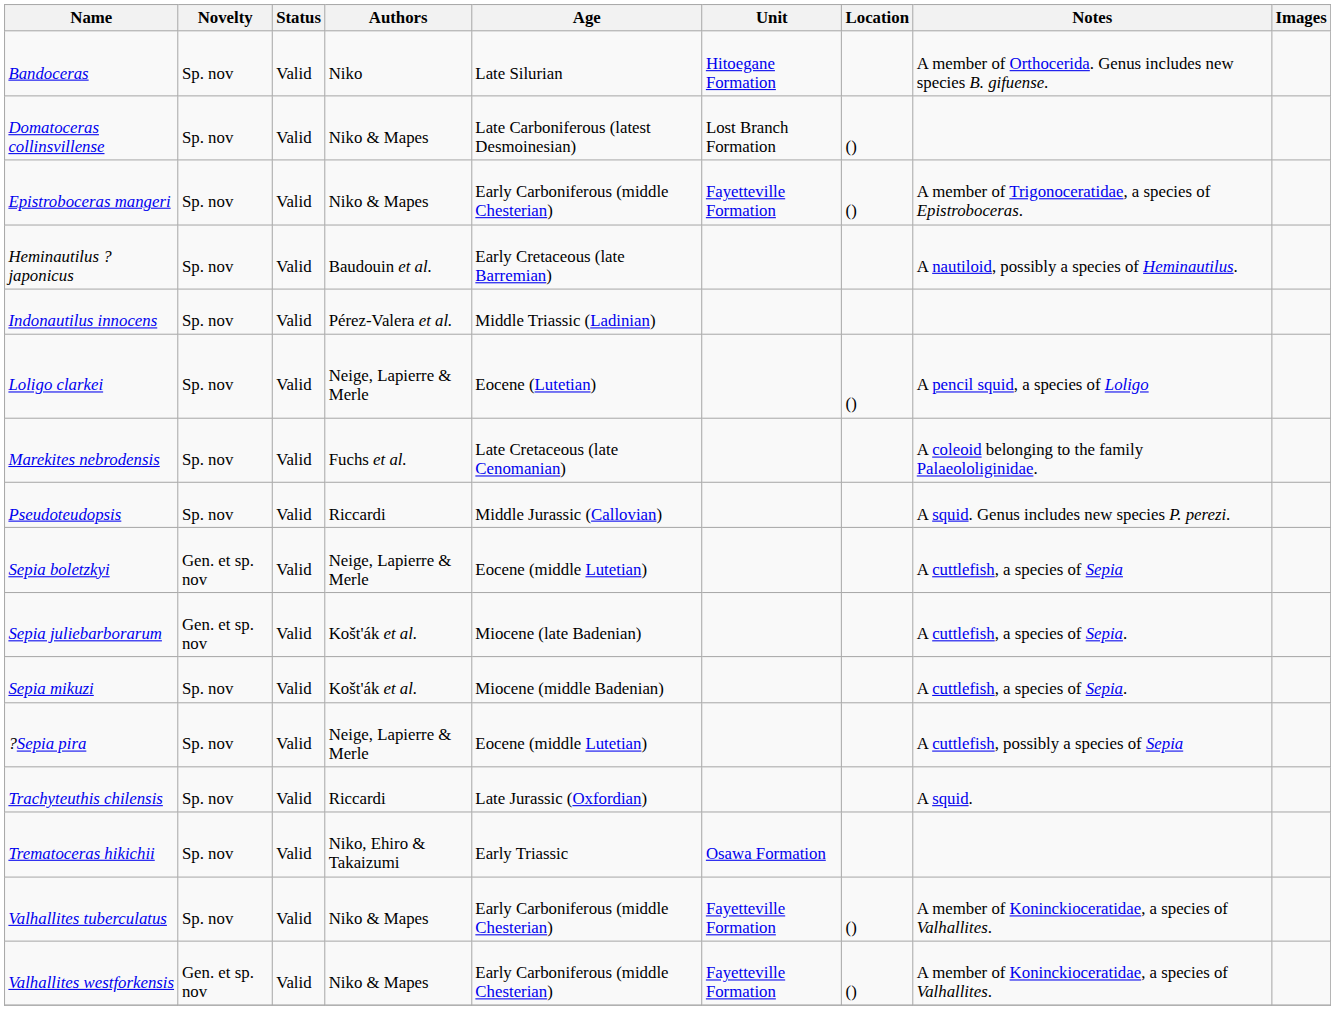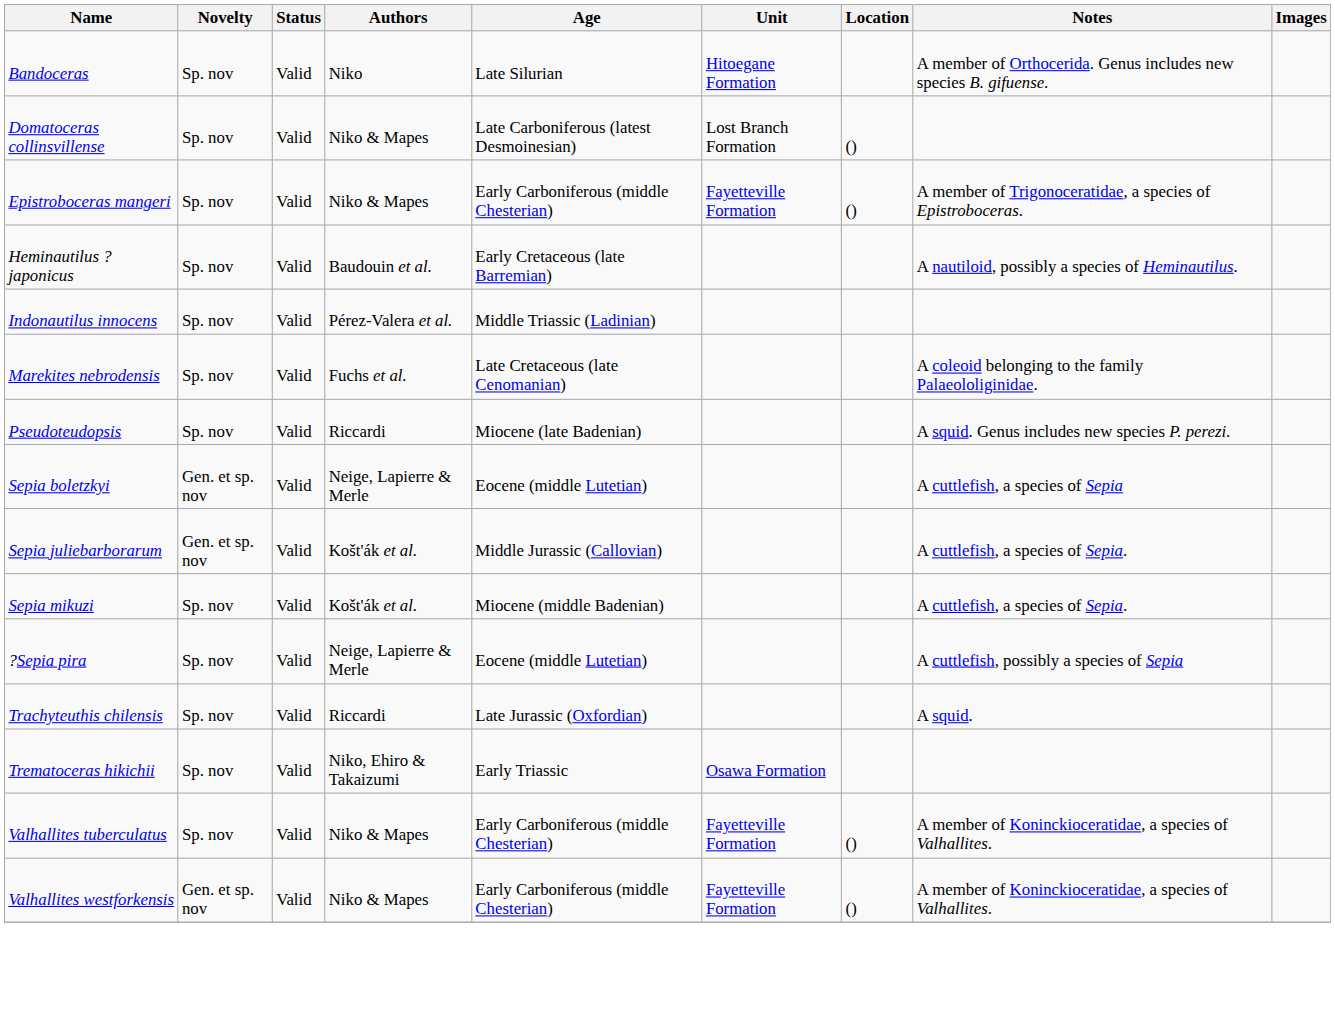- row: (56, 385)
(569, 514) Middle Jurassic (Callovian) -> (558, 431) Miocene (late Badenian)
(558, 633) Miocene (late Badenian) -> (569, 550) Middle Jurassic (Callovian)
